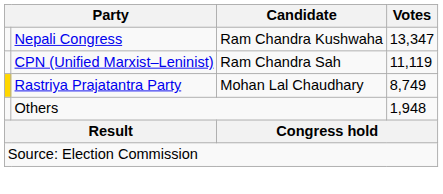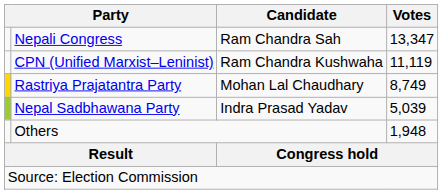(302, 39) Ram Chandra Kushwaha -> (281, 39) Ram Chandra Sah
(281, 62) Ram Chandra Sah -> (302, 62) Ram Chandra Kushwaha
+ row: (97, 108)
